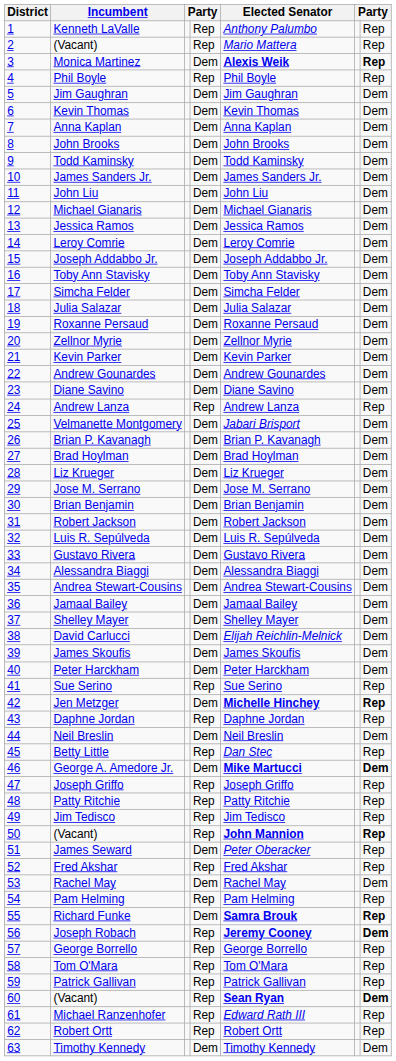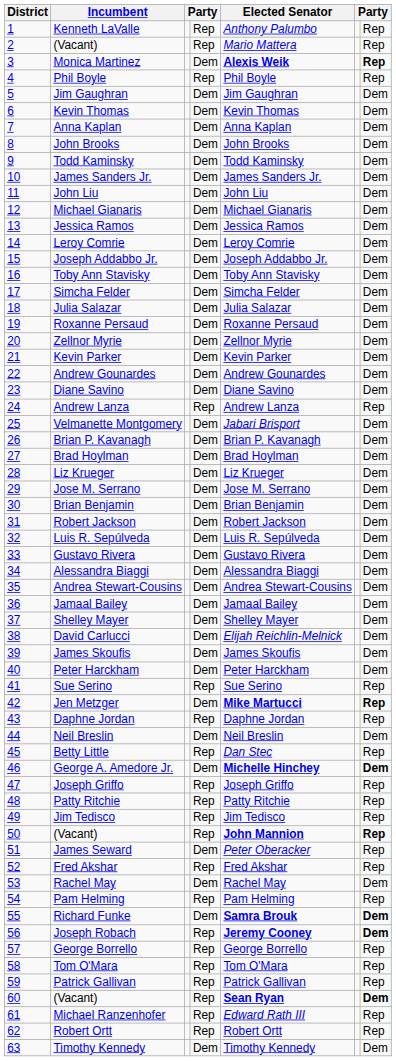(271, 702) Michelle Hinchey -> (263, 702) Mike Martucci
(263, 768) Mike Martucci -> (271, 768) Michelle Hinchey
(374, 916) Rep -> (376, 916) Dem
